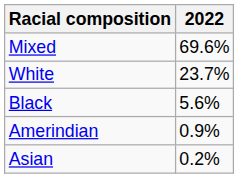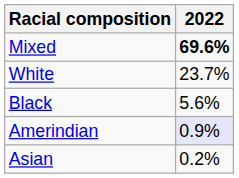(204, 47) normal -> (204, 47) bold
(200, 131) no background -> (200, 131) lavender background
